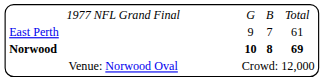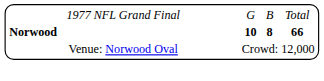- row: (34, 32)
(297, 49) 69 -> (297, 32) 66
